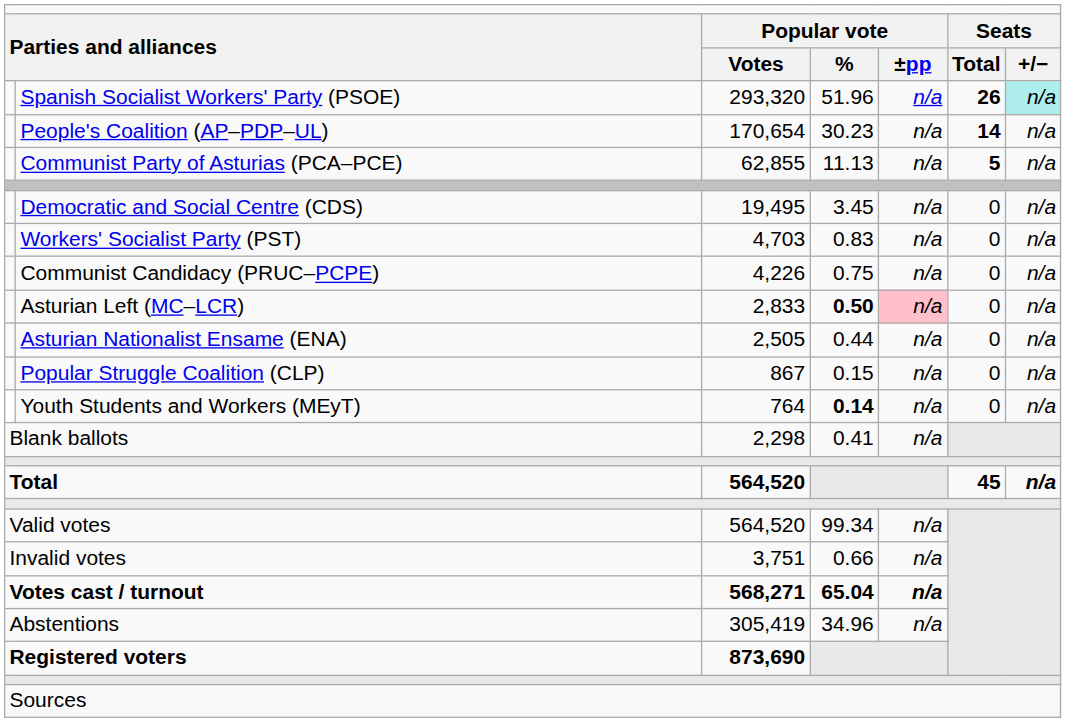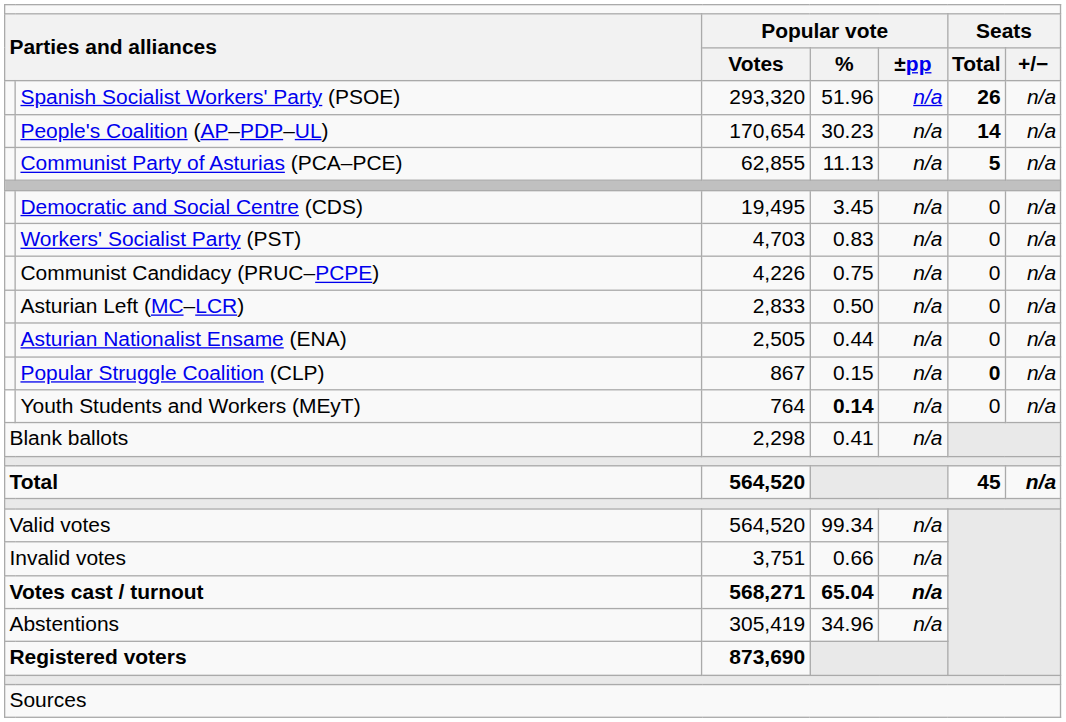(1041, 97) paleturquoise background -> (1041, 97) no background
(853, 306) bold -> (853, 306) normal
(928, 306) pink background -> (928, 306) no background
(995, 372) normal -> (995, 372) bold
